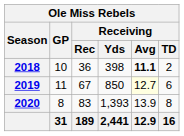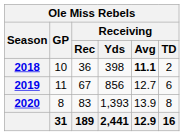(115, 85) 850 -> (115, 85) 856
(145, 85) lightyellow background -> (145, 85) no background
